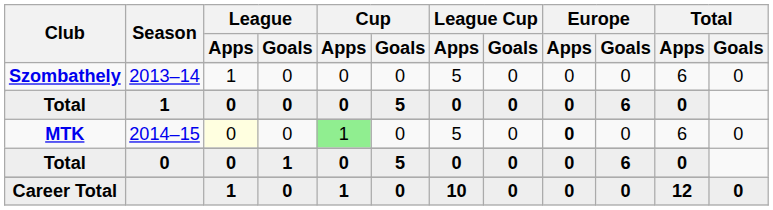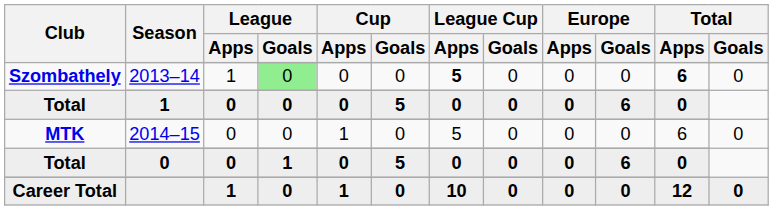(287, 77) no background -> (287, 77) lightgreen background
(457, 77) normal -> (457, 77) bold
(682, 77) normal -> (682, 77) bold
(231, 134) lightyellow background -> (231, 134) no background
(344, 134) lightgreen background -> (344, 134) no background
(569, 134) bold -> (569, 134) normal
